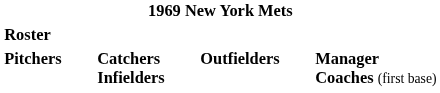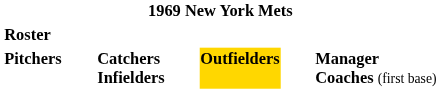(240, 58) no background -> (240, 58) gold background
